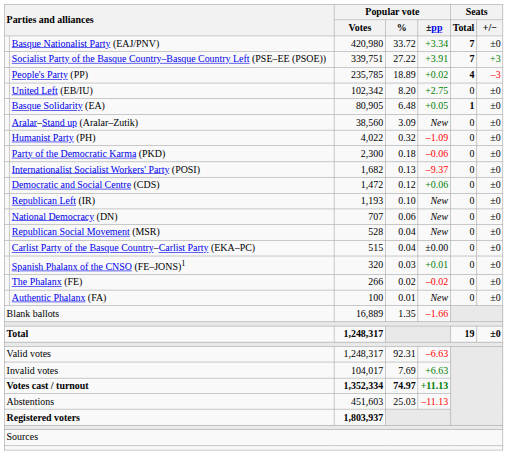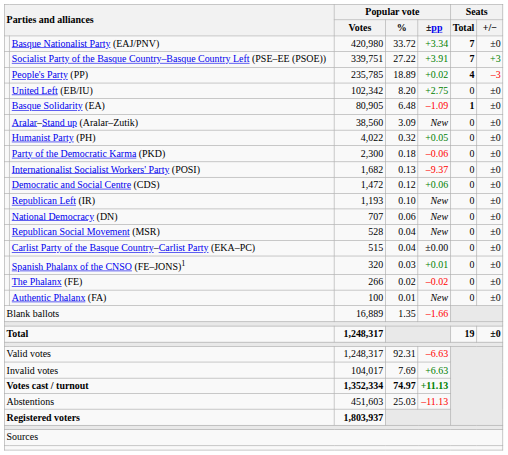(437, 106) +0.05 -> (437, 106) –1.09
(437, 138) –1.09 -> (437, 138) +0.05
